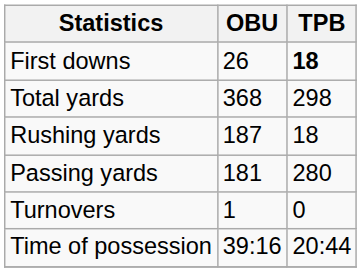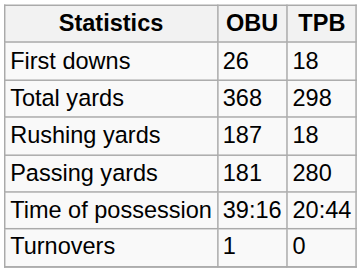(306, 60) bold -> (306, 60) normal
rows swapped: (63, 210) <-> (111, 247)
